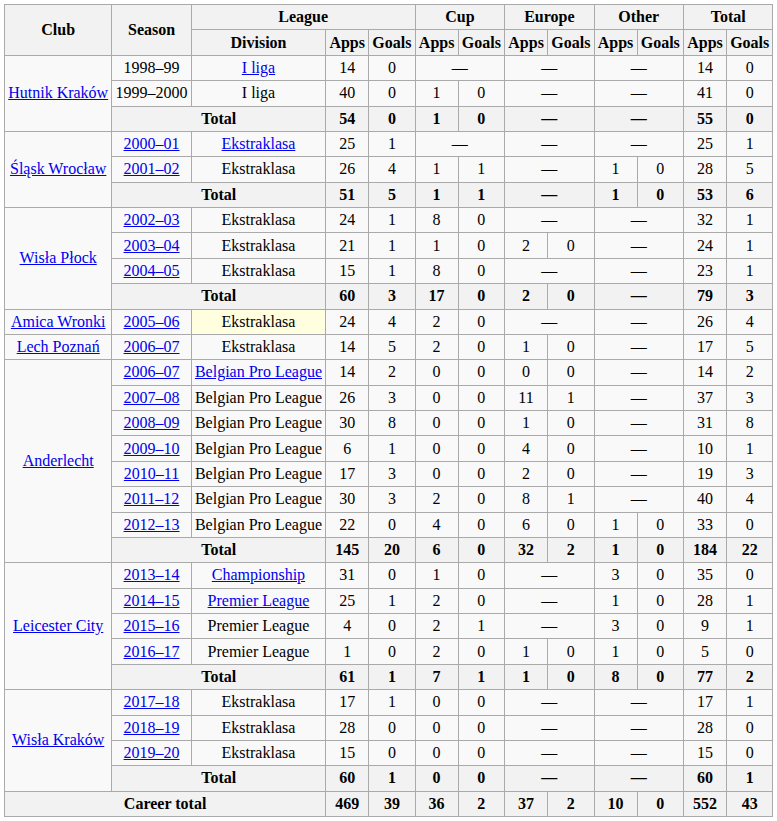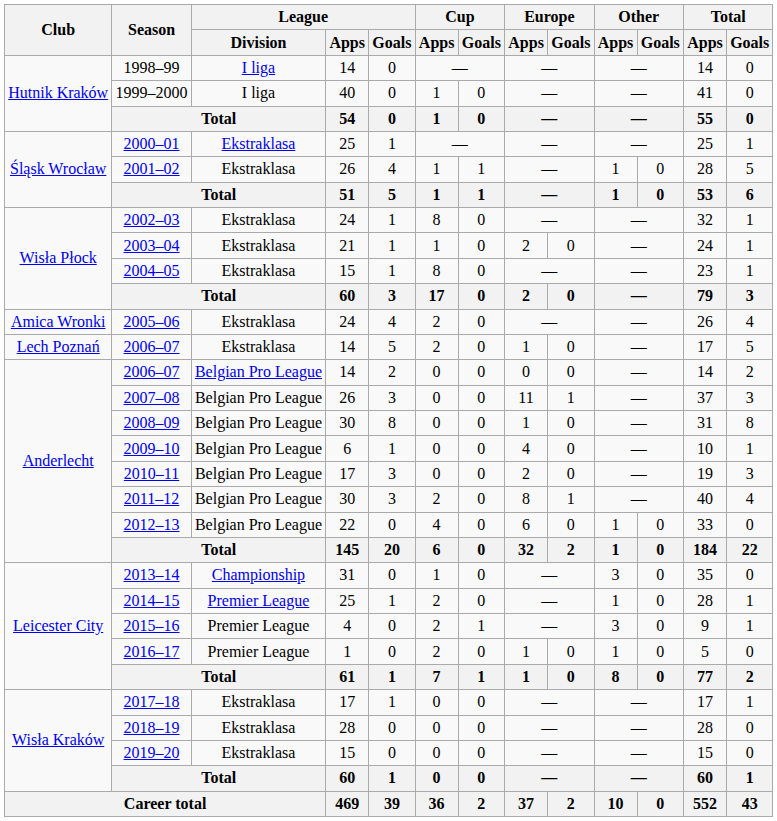(258, 321) lightyellow background -> (258, 321) no background
